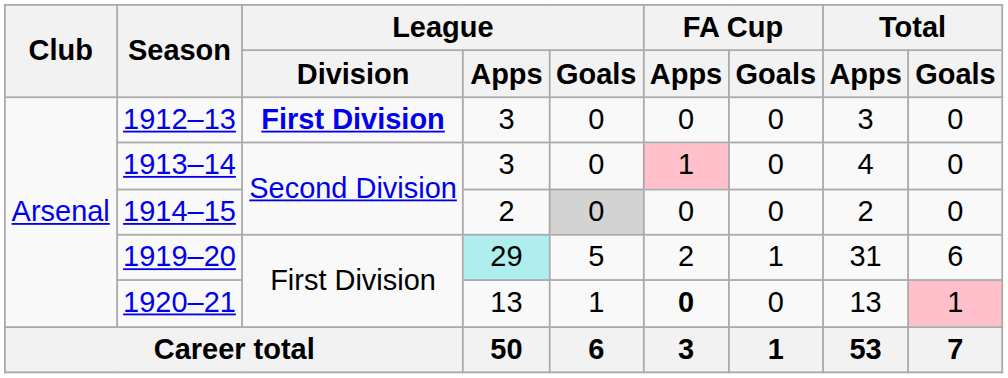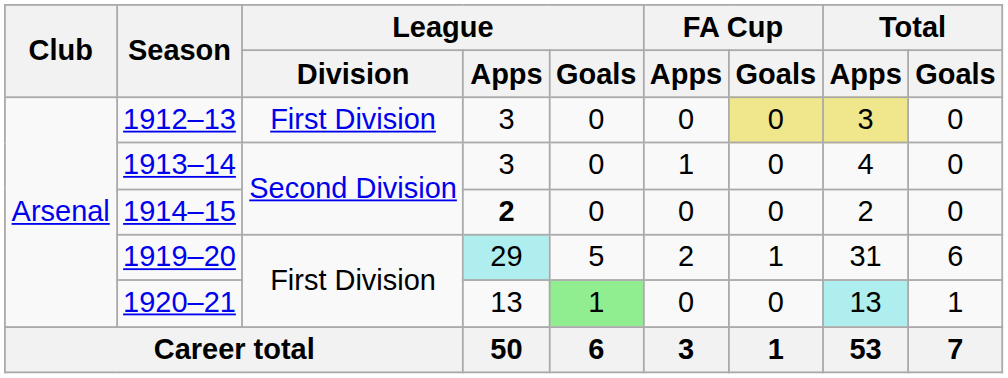(353, 119) bold -> (353, 119) normal
(776, 119) no background -> (776, 119) khaki background
(866, 119) no background -> (866, 119) khaki background
(686, 165) pink background -> (686, 165) no background
(506, 211) normal -> (506, 211) bold
(596, 211) lightgrey background -> (596, 211) no background
(596, 303) no background -> (596, 303) lightgreen background
(686, 303) bold -> (686, 303) normal
(866, 303) no background -> (866, 303) paleturquoise background
(955, 303) pink background -> (955, 303) no background
